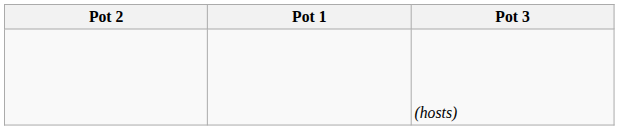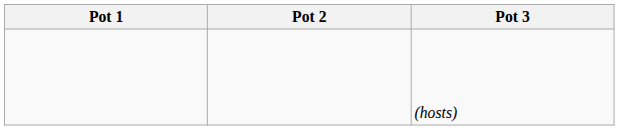columns swapped: (309, 16) <-> (106, 16)
